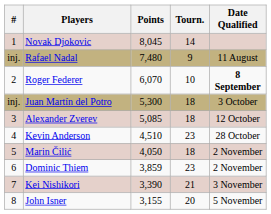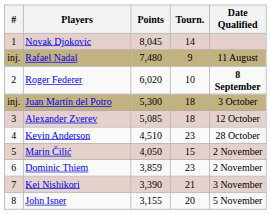(151, 80) 6,070 -> (151, 80) 6,020
(190, 151) 18 -> (190, 151) 15
